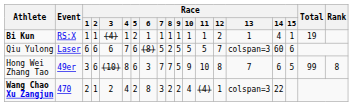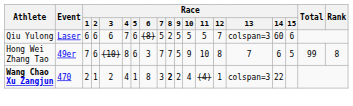- row: (20, 36)
(87, 67) 3 -> (87, 54) 7
(135, 90) 2 -> (135, 77) 1
(170, 90) normal -> (170, 77) bold
